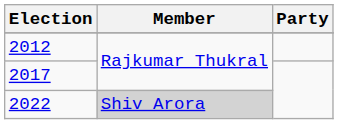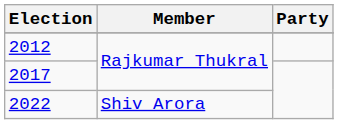(153, 104) lightgrey background -> (153, 104) no background
